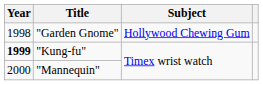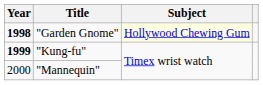(19, 32) normal -> (19, 32) bold
(187, 32) no background -> (187, 32) lightyellow background
